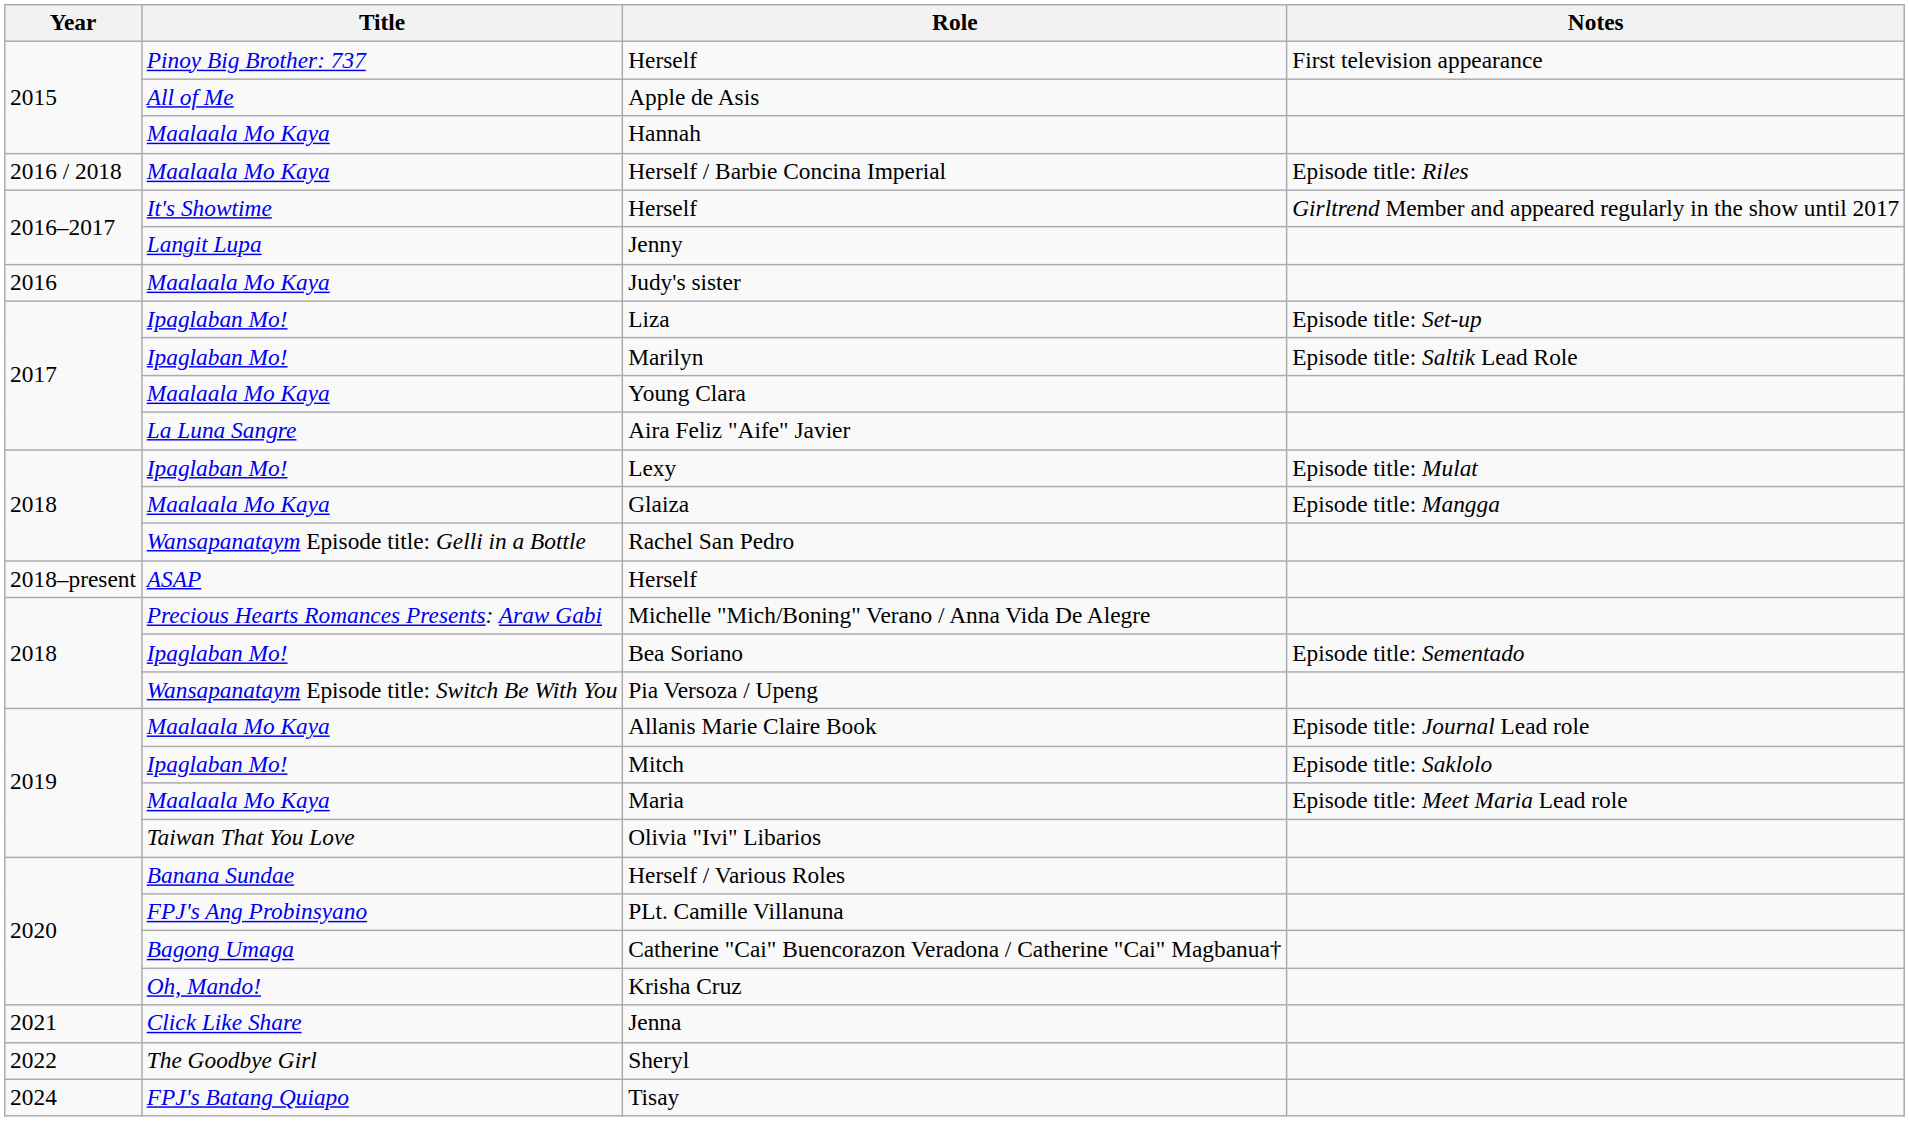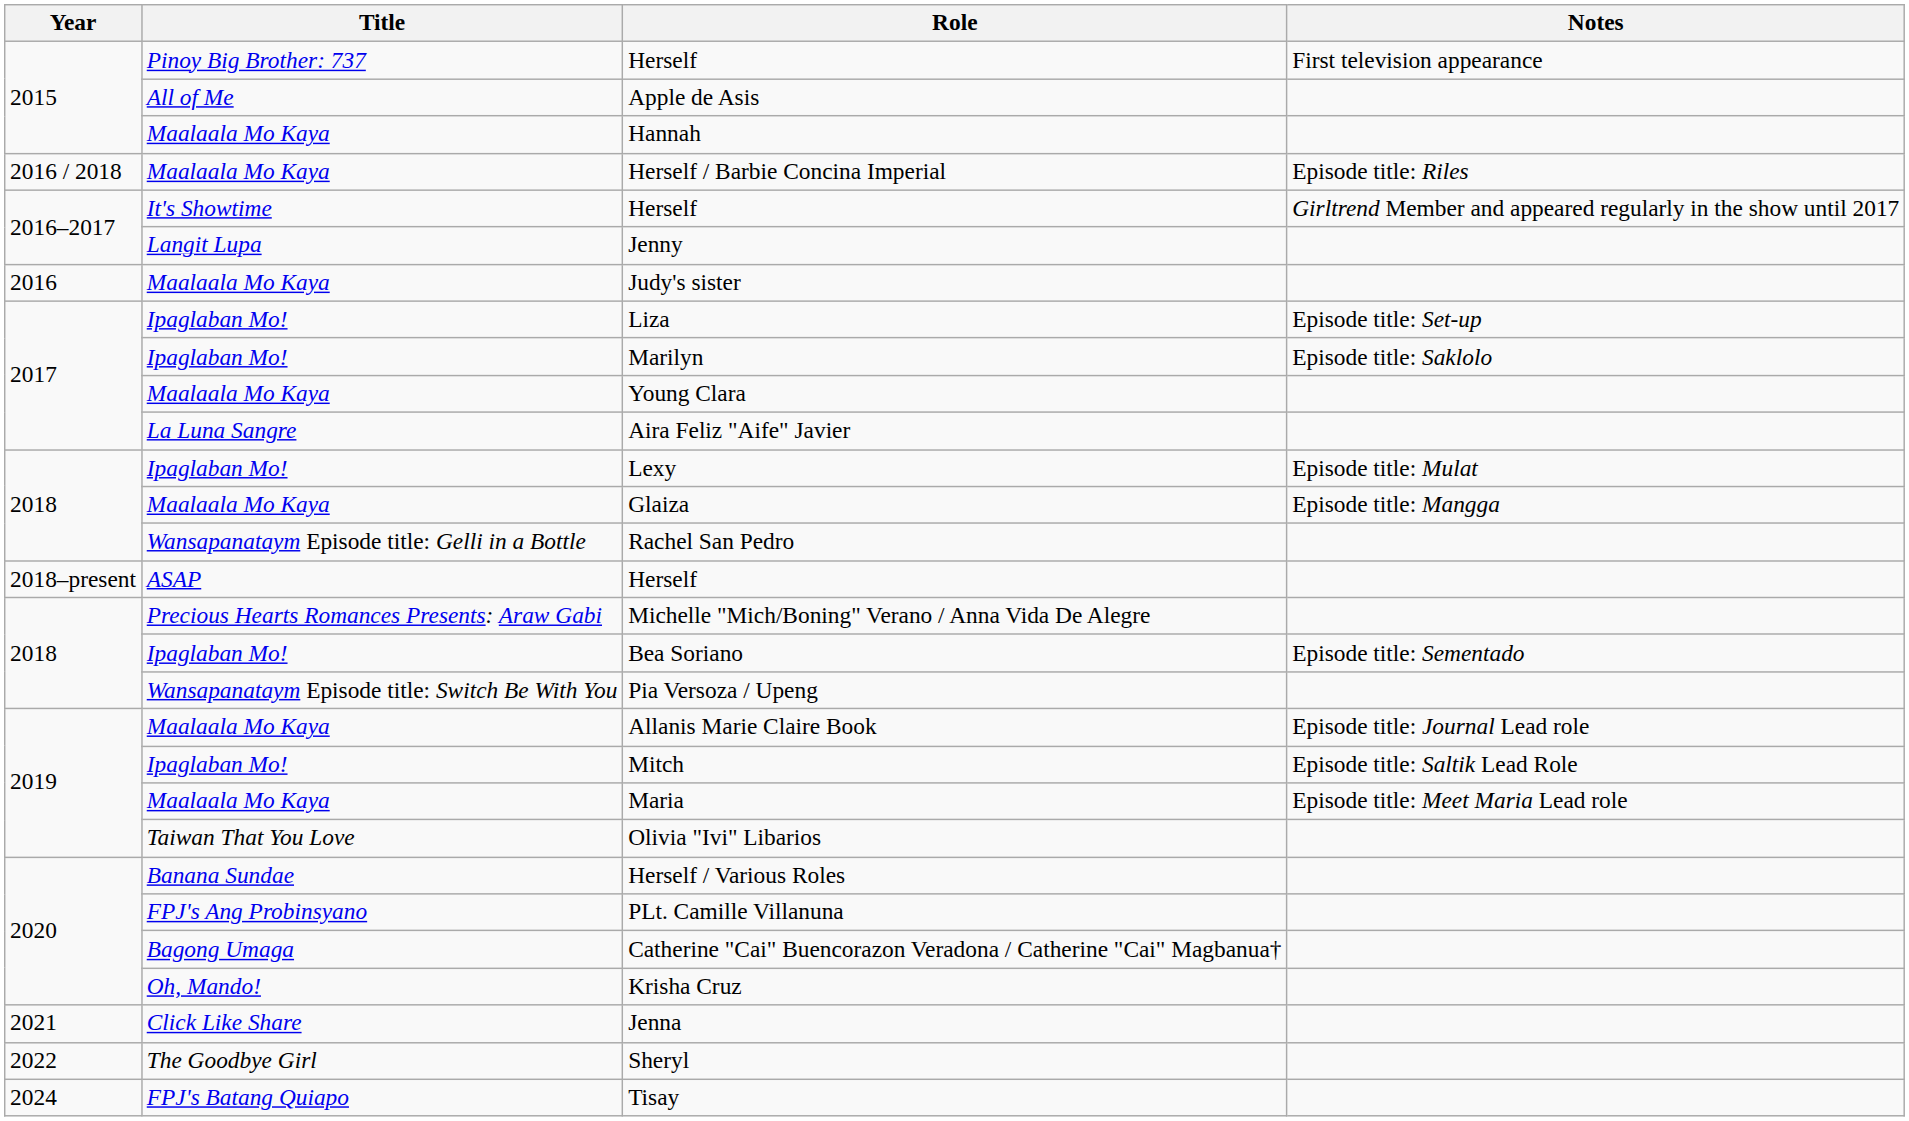(1435, 356) Episode title: Saltik Lead Role -> (1392, 356) Episode title: Saklolo
(1392, 763) Episode title: Saklolo -> (1435, 763) Episode title: Saltik Lead Role
